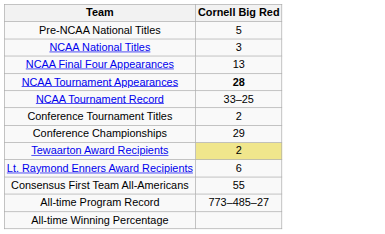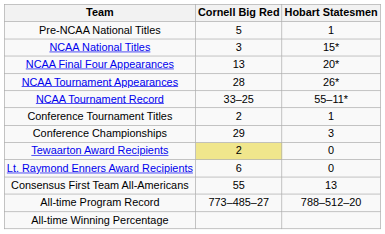+ column: (331, 13)
(239, 82) bold -> (239, 82) normal
